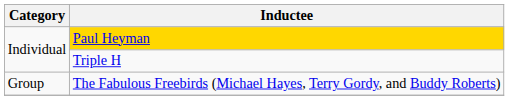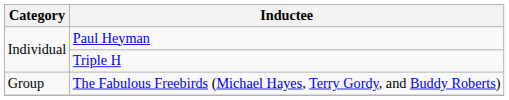(111, 38) gold background -> (111, 38) no background
